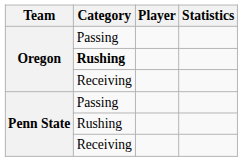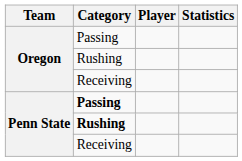(101, 59) bold -> (99, 59) normal
(97, 102) normal -> (99, 102) bold
(99, 123) normal -> (101, 123) bold
